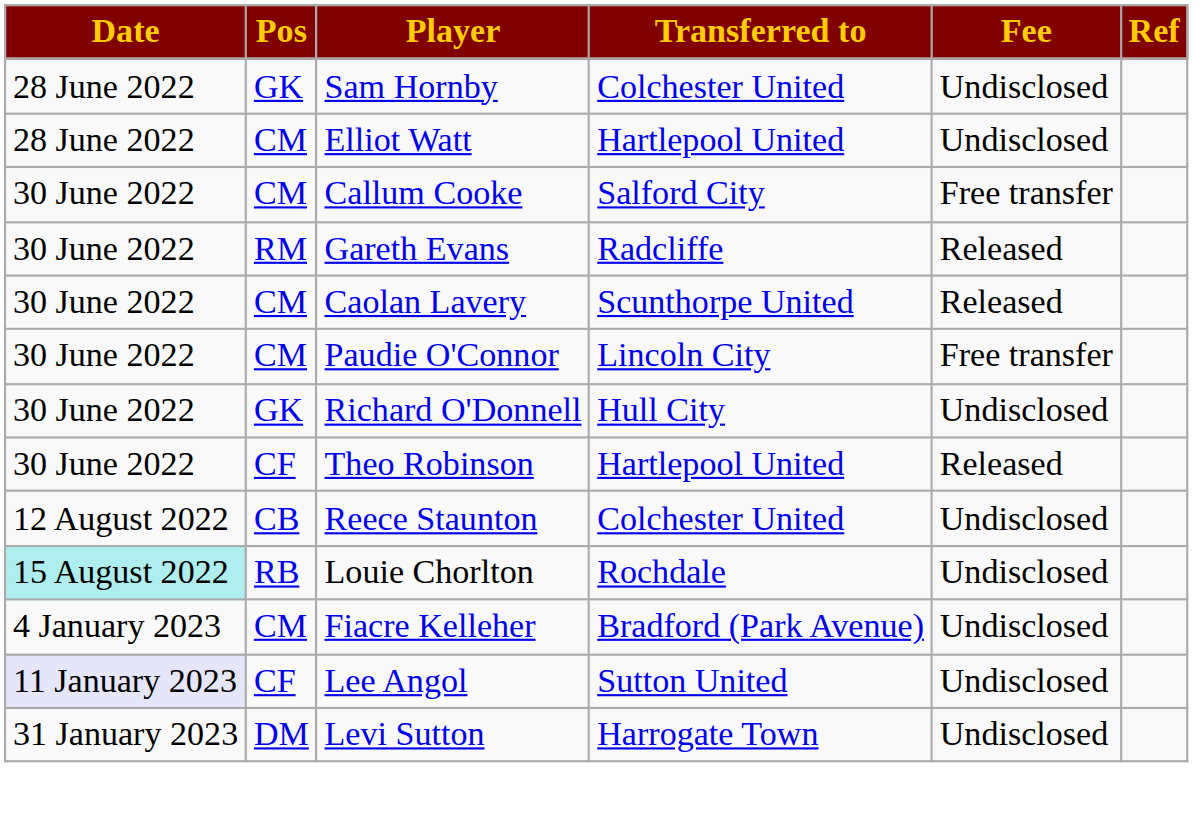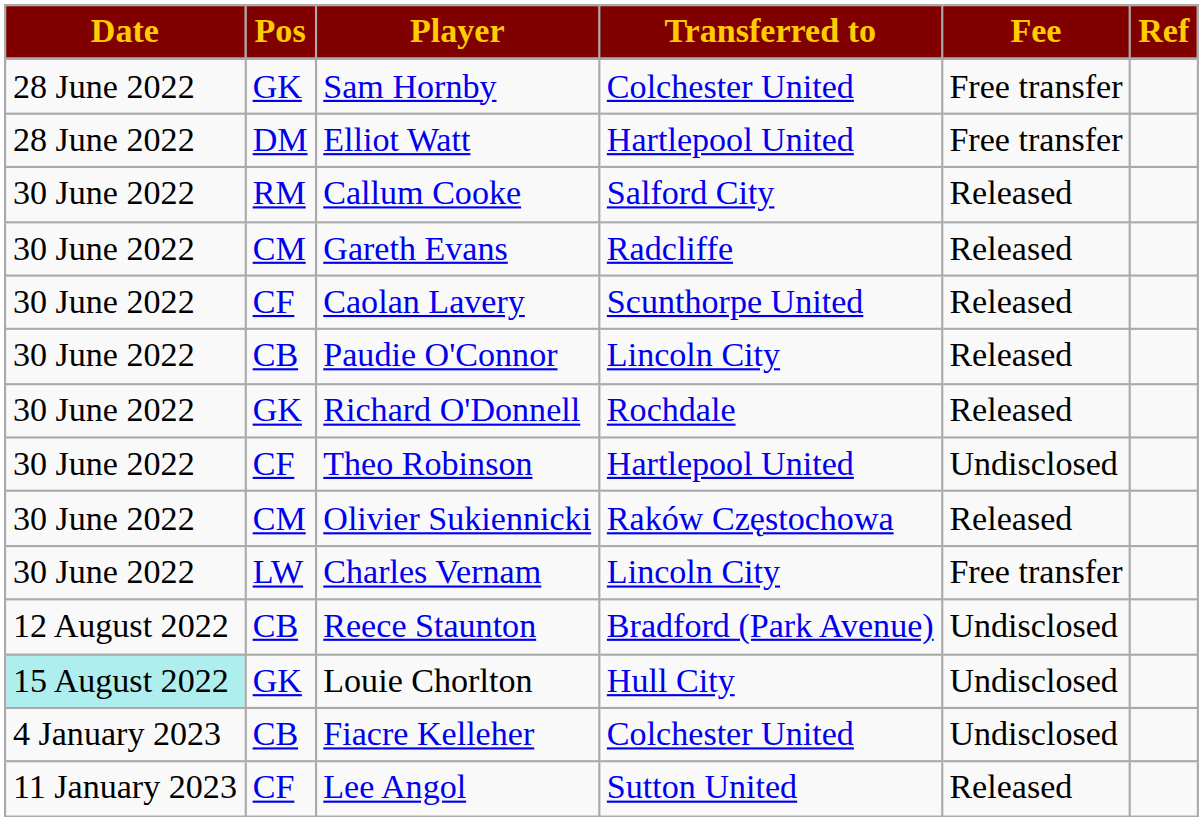(1024, 85) Undisclosed -> (1036, 85) Free transfer
(280, 139) CM -> (280, 139) DM
(1024, 139) Undisclosed -> (1036, 139) Free transfer
(280, 193) CM -> (279, 193) RM
(1026, 193) Free transfer -> (1011, 193) Released
(280, 247) RM -> (279, 247) CM
(280, 301) CM -> (273, 301) CF
(280, 355) CM -> (275, 355) CB
(1026, 355) Free transfer -> (1011, 355) Released
(661, 409) Hull City -> (671, 409) Rochdale
(1024, 409) Undisclosed -> (1011, 409) Released
(1001, 463) Released -> (1034, 463) Undisclosed
+ row: (457, 517)
+ row: (432, 572)
(721, 517) Colchester United -> (770, 626) Bradford (Park Avenue)
(277, 572) RB -> (277, 680) GK
(662, 572) Rochdale -> (671, 680) Hull City
(280, 626) CM -> (275, 734) CB
(761, 626) Bradford (Park Avenue) -> (730, 734) Colchester United
(125, 680) lavender background -> (125, 788) no background
(1024, 680) Undisclosed -> (1011, 788) Released
- row: (405, 734)
